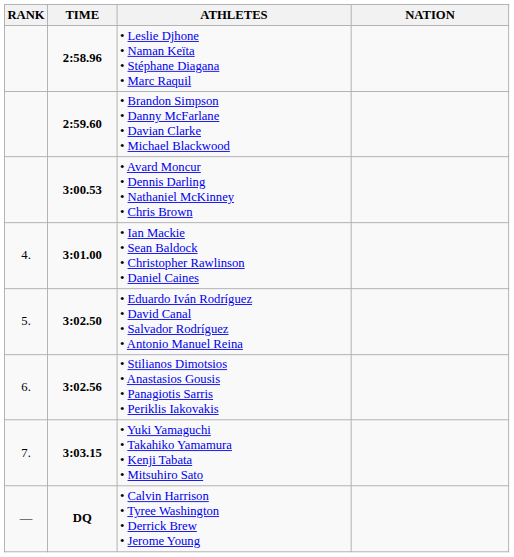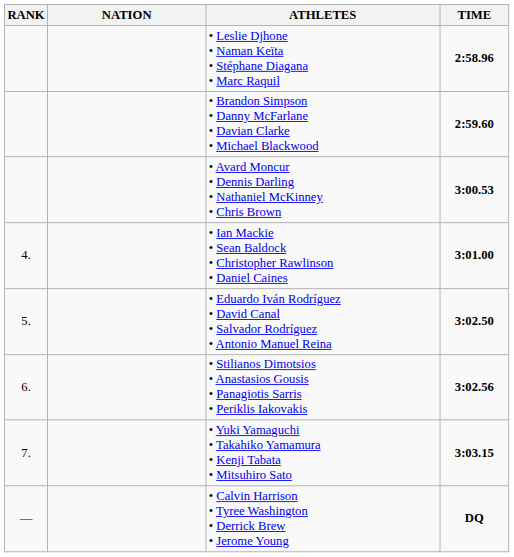columns swapped: (430, 15) <-> (82, 15)
